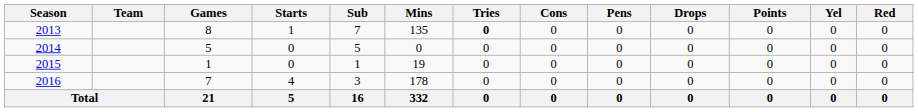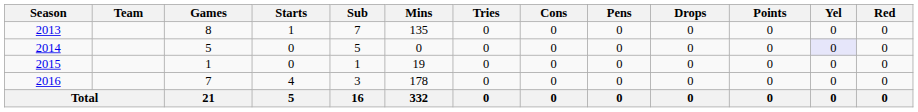(486, 30) bold -> (486, 30) normal
(833, 47) no background -> (833, 47) lavender background
